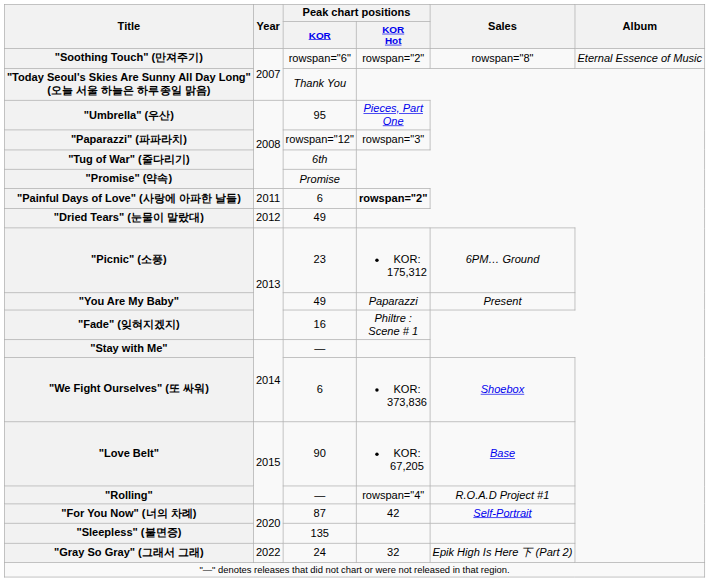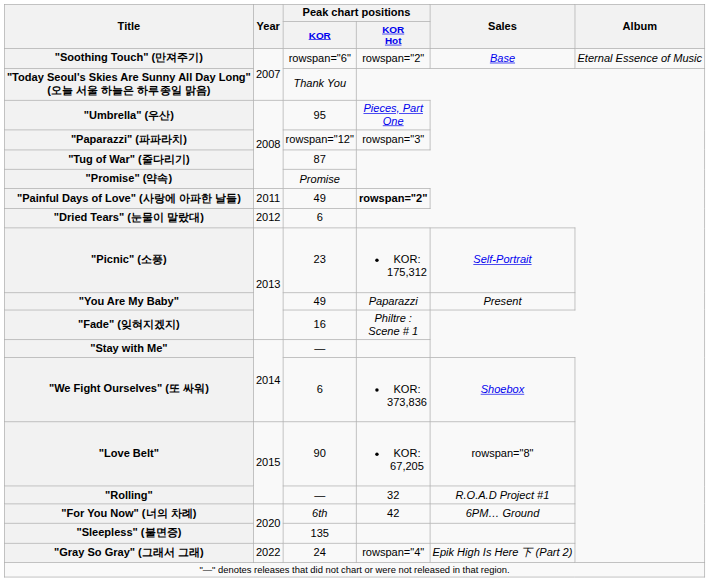(502, 58) rowspan="8" -> (502, 58) Base
(320, 159) 6th -> (320, 159) 87
(320, 198) 6 -> (320, 198) 49
(320, 218) 49 -> (320, 218) 6
(502, 260) 6PM… Ground -> (502, 260) Self-Portrait
(502, 454) Base -> (502, 454) rowspan="8"
(393, 495) rowspan="4" -> (393, 495) 32
(320, 513) 87 -> (320, 513) 6th
(502, 513) Self-Portrait -> (502, 513) 6PM… Ground
(393, 552) 32 -> (393, 552) rowspan="4"
